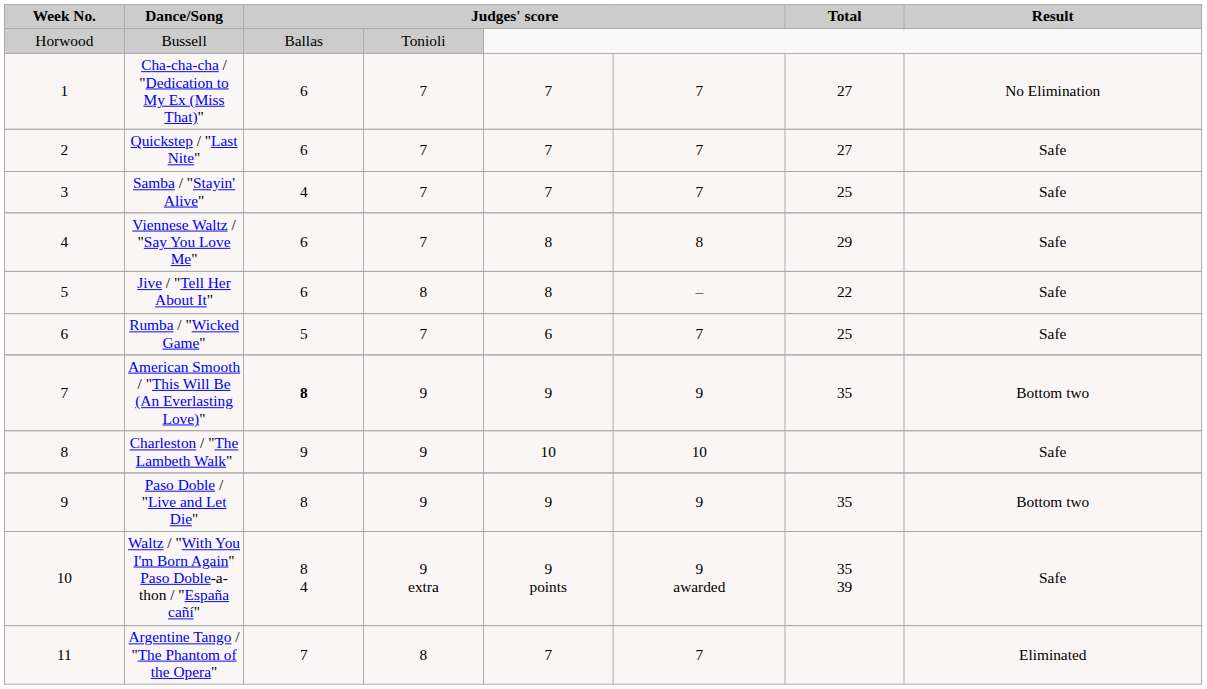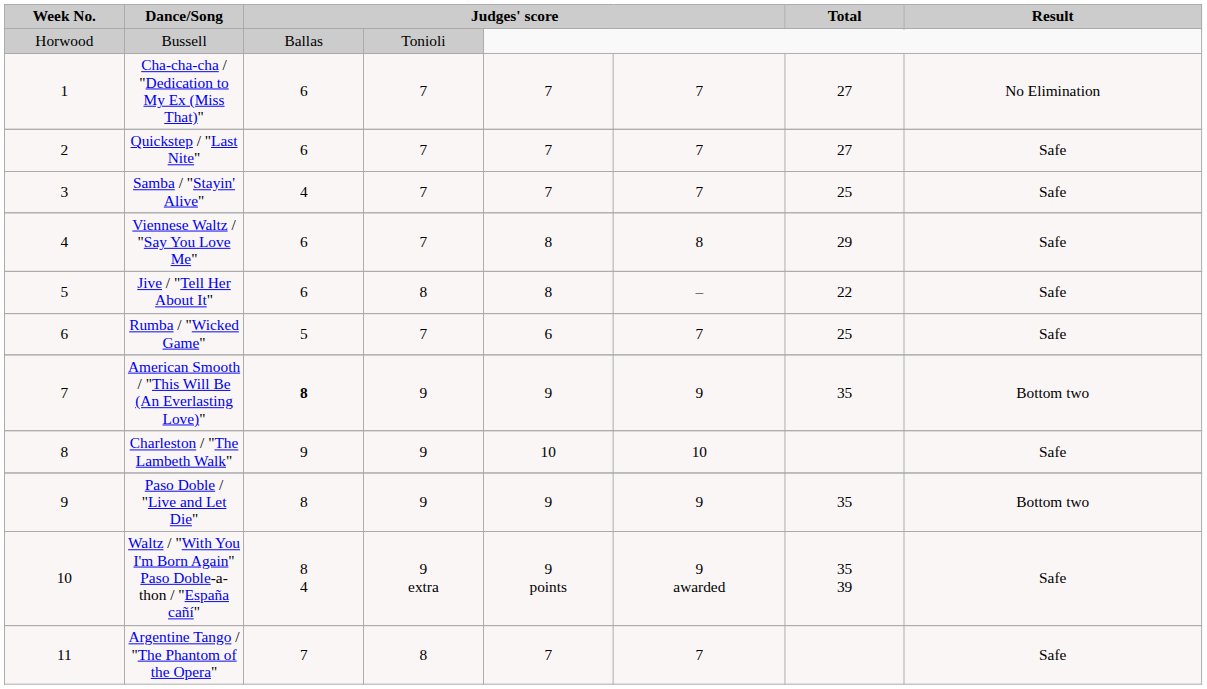(1053, 654) Eliminated -> (1053, 654) Safe
